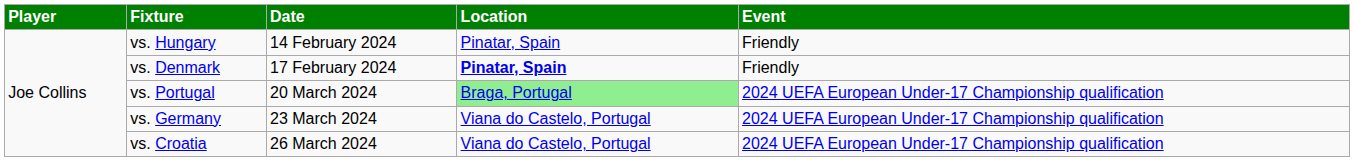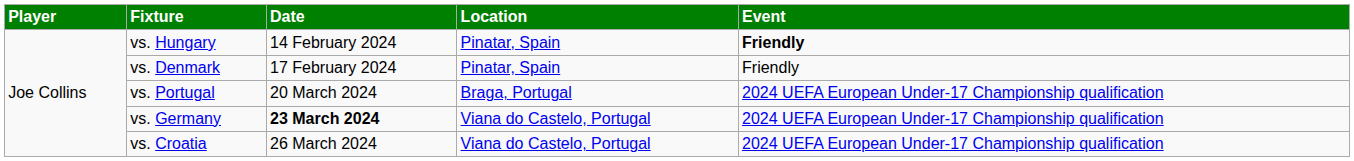(770, 42) normal -> (773, 42) bold
(514, 67) bold -> (510, 67) normal
(516, 93) lightgreen background -> (516, 93) no background
(323, 118) normal -> (325, 118) bold
